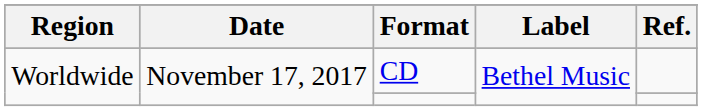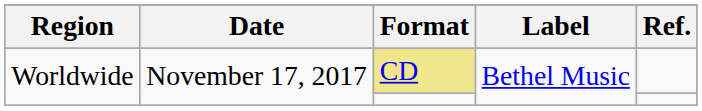(399, 70) no background -> (399, 70) khaki background
